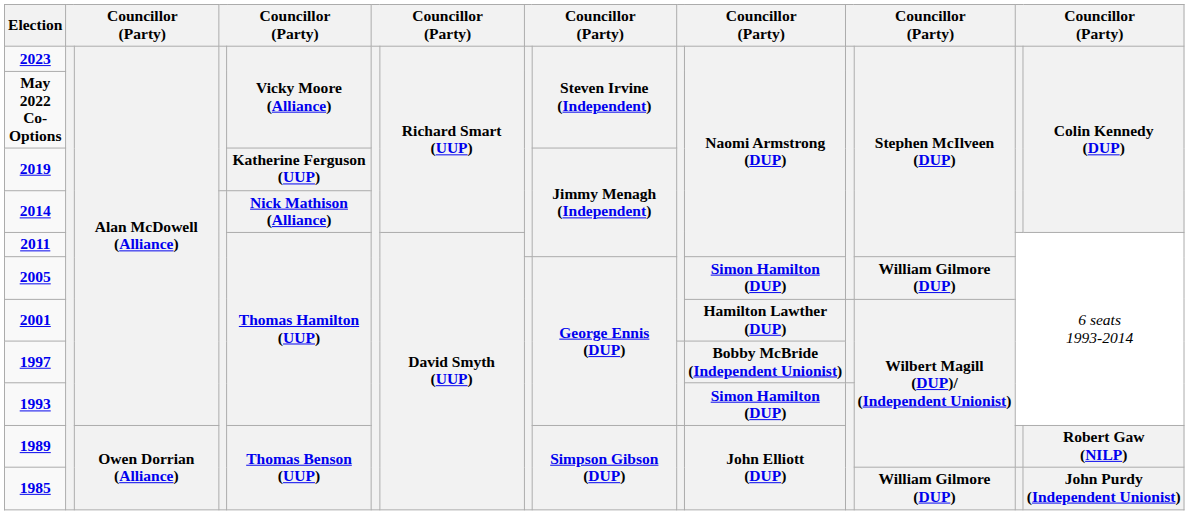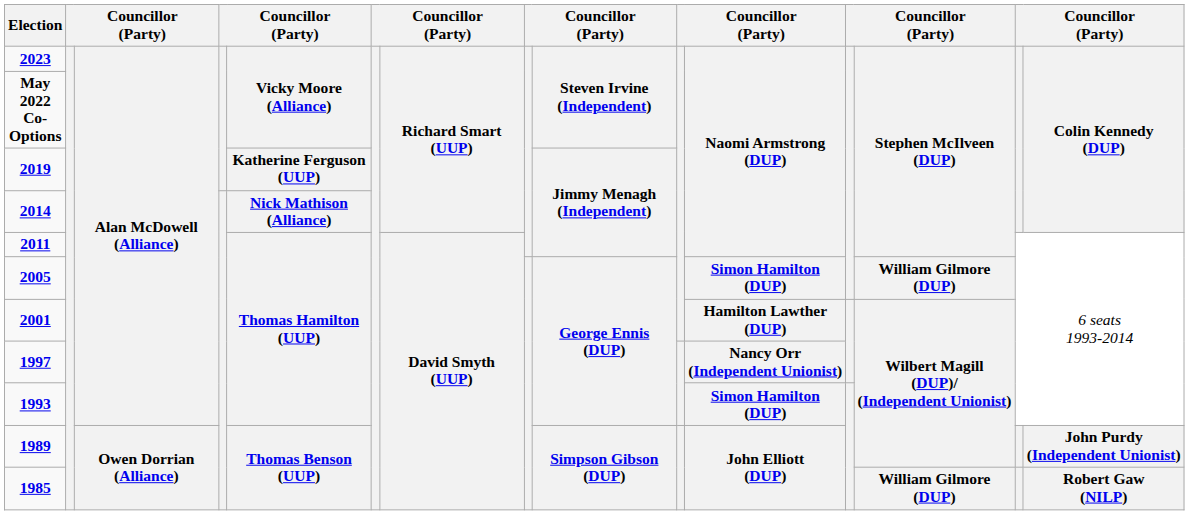(765, 362) Bobby McBride (Independent Unionist) -> (765, 362) Nancy Orr (Independent Unionist)
(1104, 446) Robert Gaw (NILP) -> (1104, 446) John Purdy (Independent Unionist)
(1104, 488) John Purdy (Independent Unionist) -> (1104, 488) Robert Gaw (NILP)
